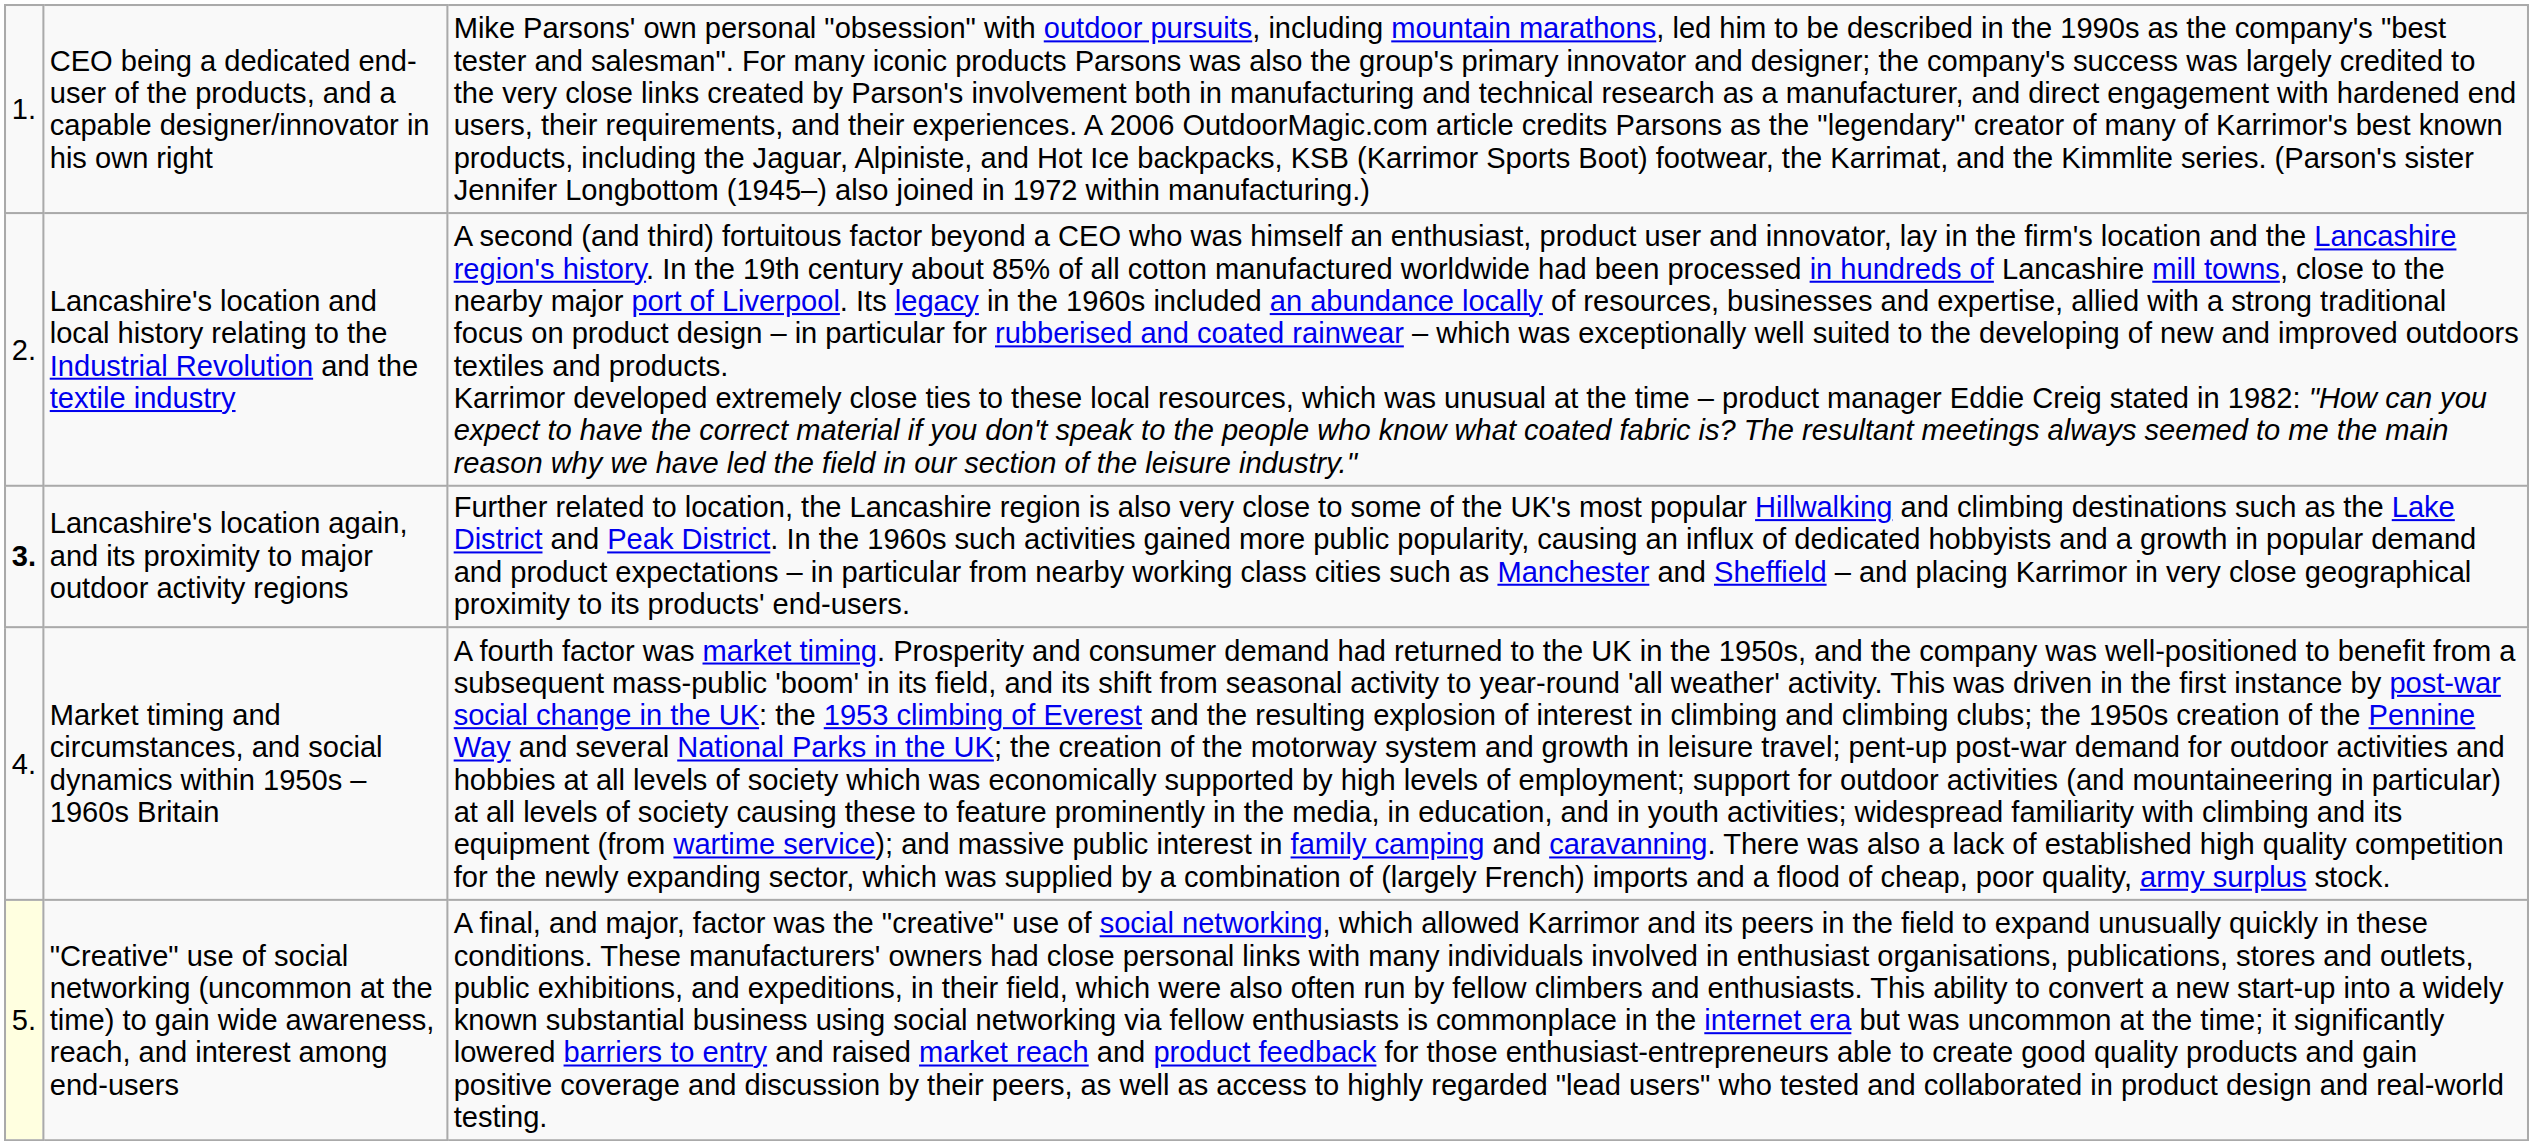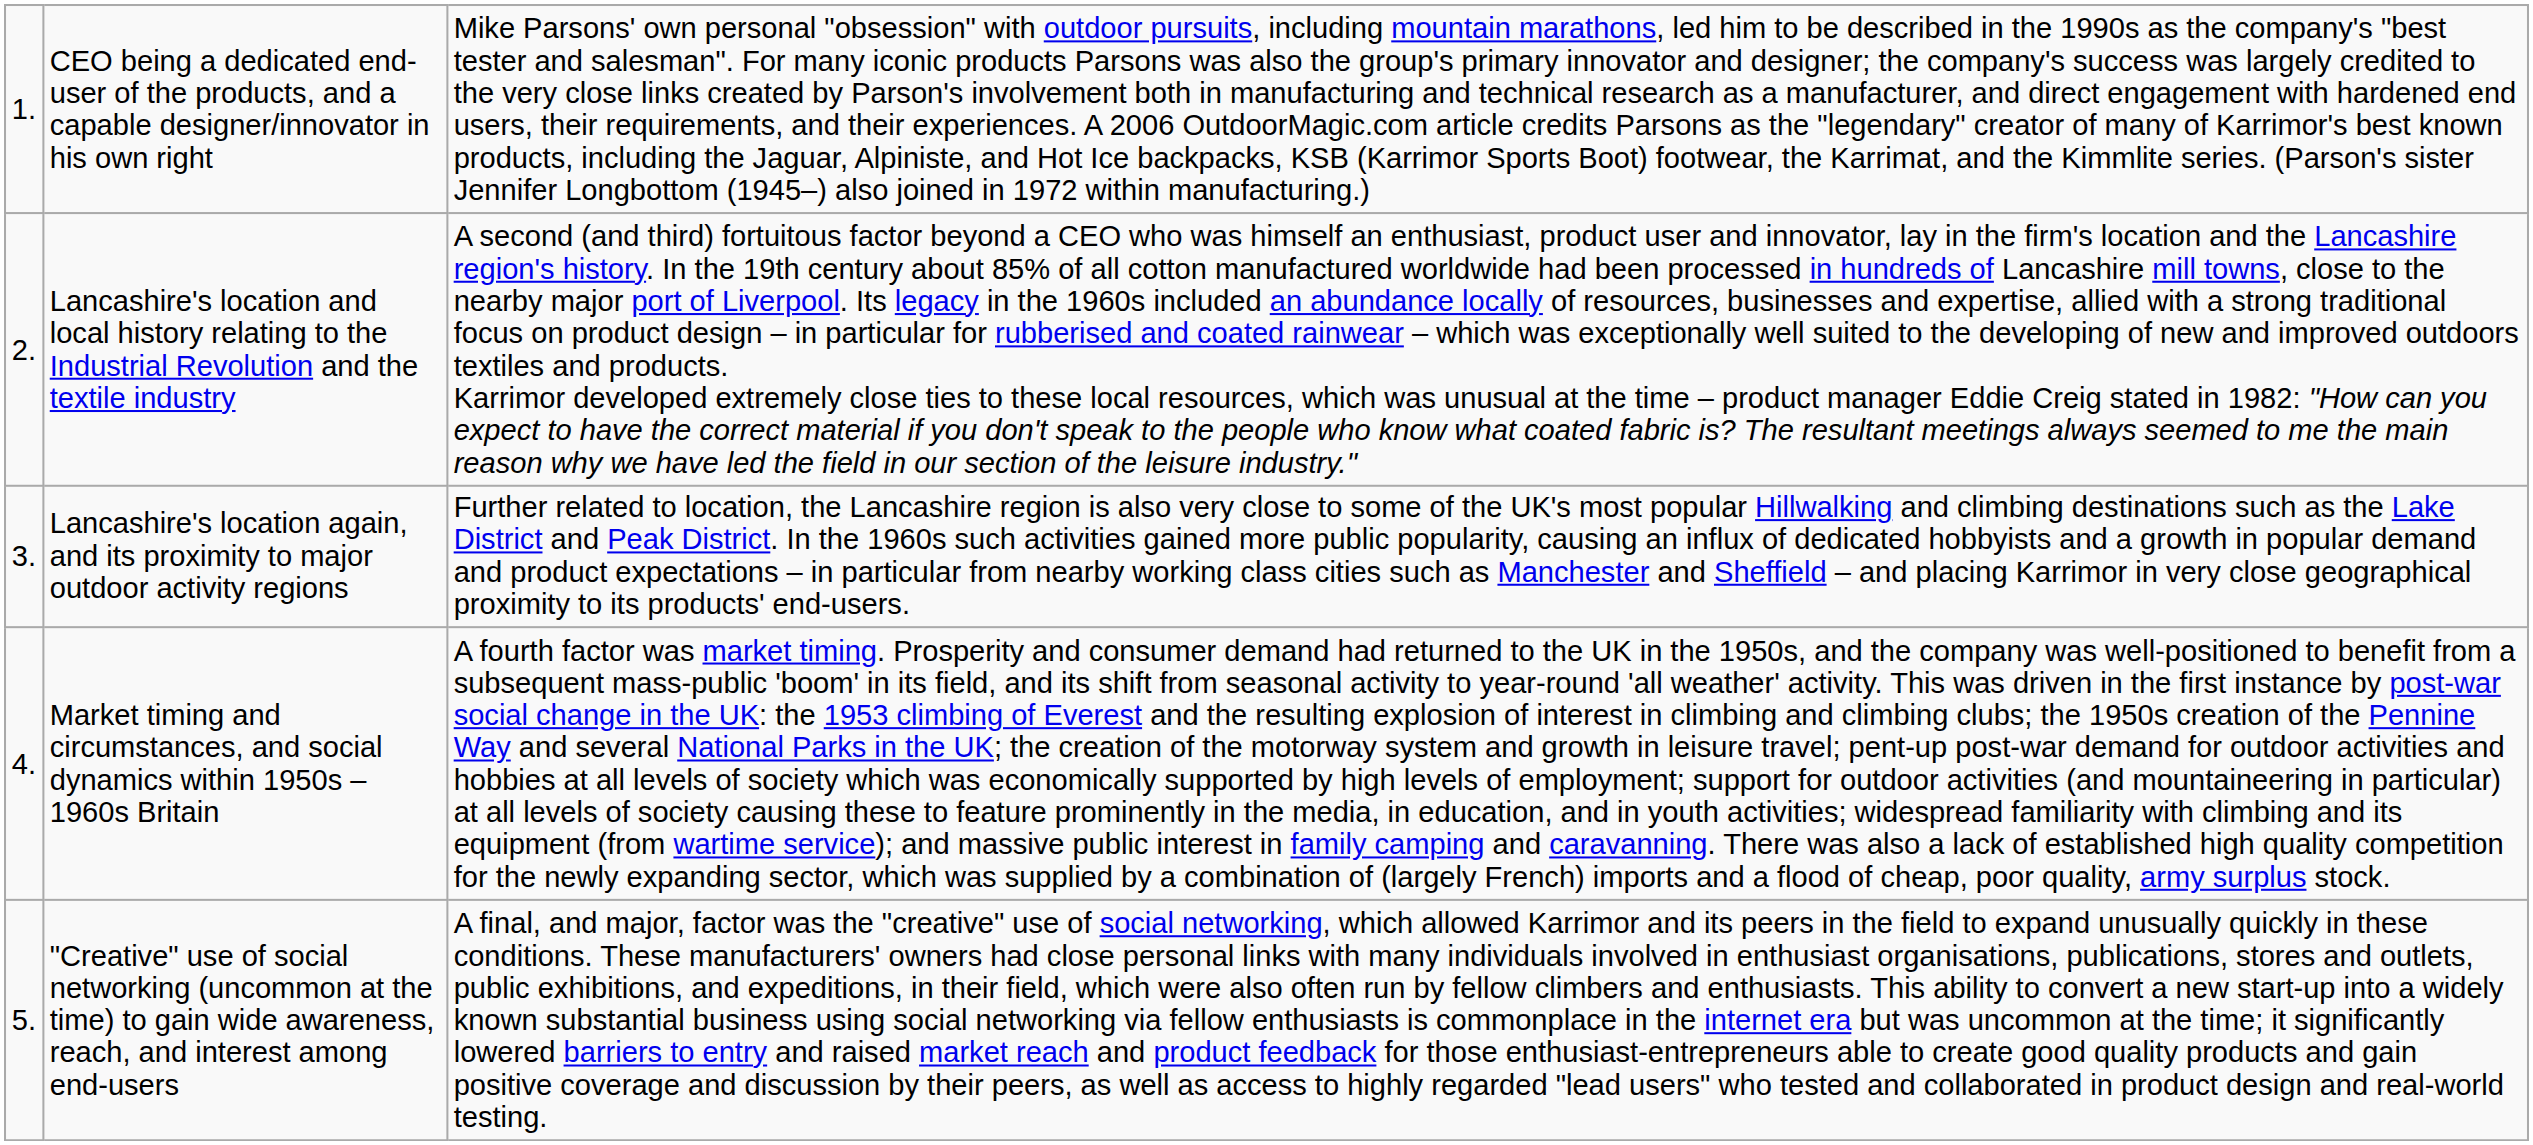(24, 557) bold -> (24, 557) normal
(24, 1020) lightyellow background -> (24, 1020) no background
